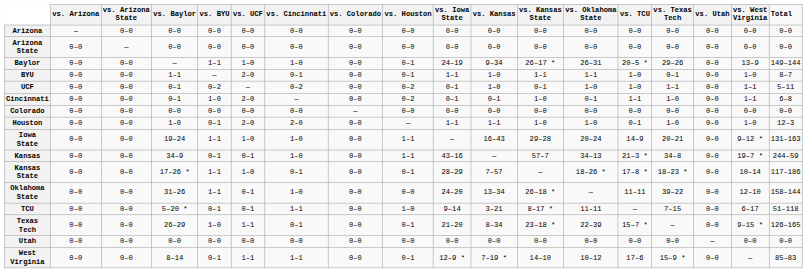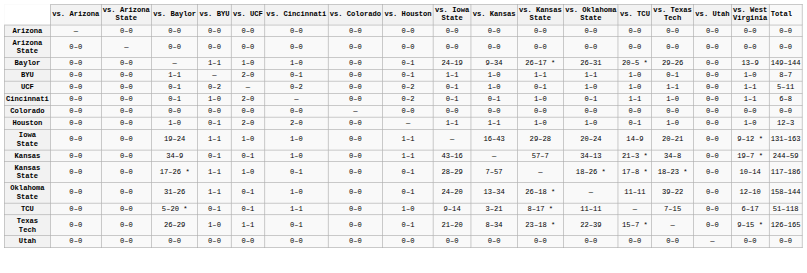(408, 192) 0–0 -> (408, 192) 0–1
- row: (27, 257)
